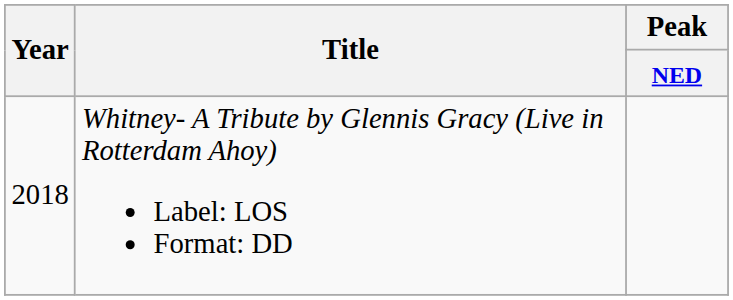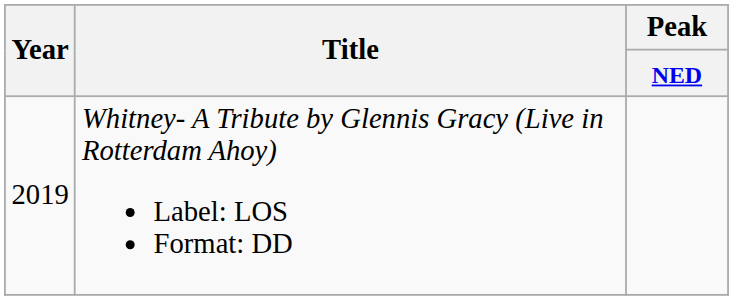(40, 195) 2018 -> (40, 195) 2019
